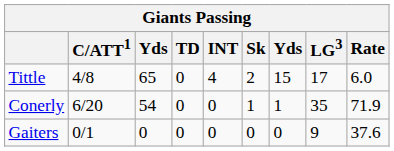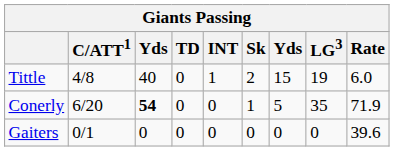(148, 77) 65 -> (148, 77) 40
(212, 77) 4 -> (212, 77) 1
(319, 77) 17 -> (319, 77) 19
(148, 105) normal -> (148, 105) bold
(278, 105) 1 -> (278, 105) 5
(315, 132) 9 -> (315, 132) 0
(366, 132) 37.6 -> (366, 132) 39.6
